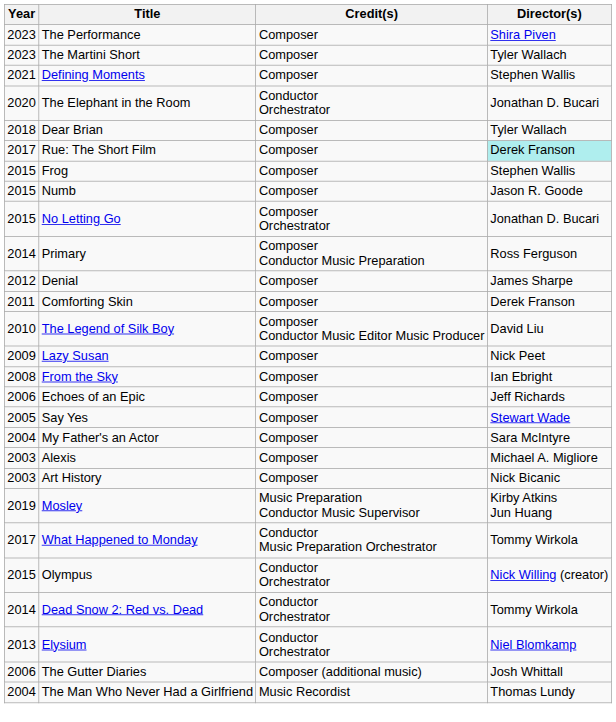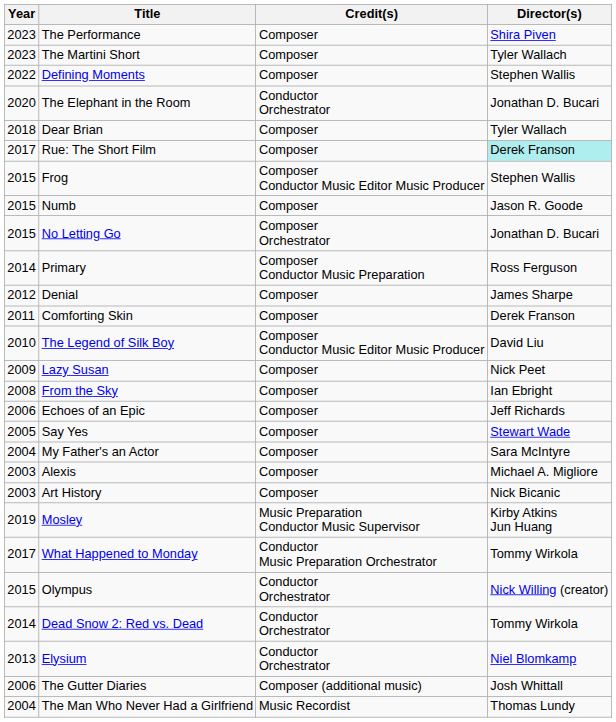(22, 75) 2021 -> (22, 75) 2022
(288, 171) Composer -> (372, 178) Composer Conductor Music Editor Music Producer
